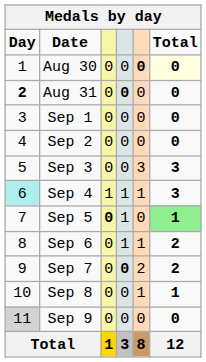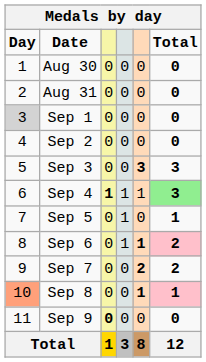(141, 68) bold -> (141, 68) normal
(175, 68) lightyellow background -> (175, 68) no background
(22, 93) bold -> (22, 93) normal
(125, 93) bold -> (125, 93) normal
(22, 118) no background -> (22, 118) lightgrey background
(141, 168) normal -> (141, 168) bold
(22, 193) paleturquoise background -> (22, 193) no background
(109, 193) normal -> (109, 193) bold
(175, 193) no background -> (175, 193) lightgreen background
(109, 218) bold -> (109, 218) normal
(175, 218) lightgreen background -> (175, 218) no background
(141, 244) normal -> (141, 244) bold
(175, 244) no background -> (175, 244) pink background
(125, 269) bold -> (125, 269) normal
(141, 269) normal -> (141, 269) bold
(22, 294) no background -> (22, 294) lightsalmon background
(141, 294) normal -> (141, 294) bold
(175, 294) no background -> (175, 294) pink background
(22, 319) lightgrey background -> (22, 319) no background
(109, 319) normal -> (109, 319) bold
